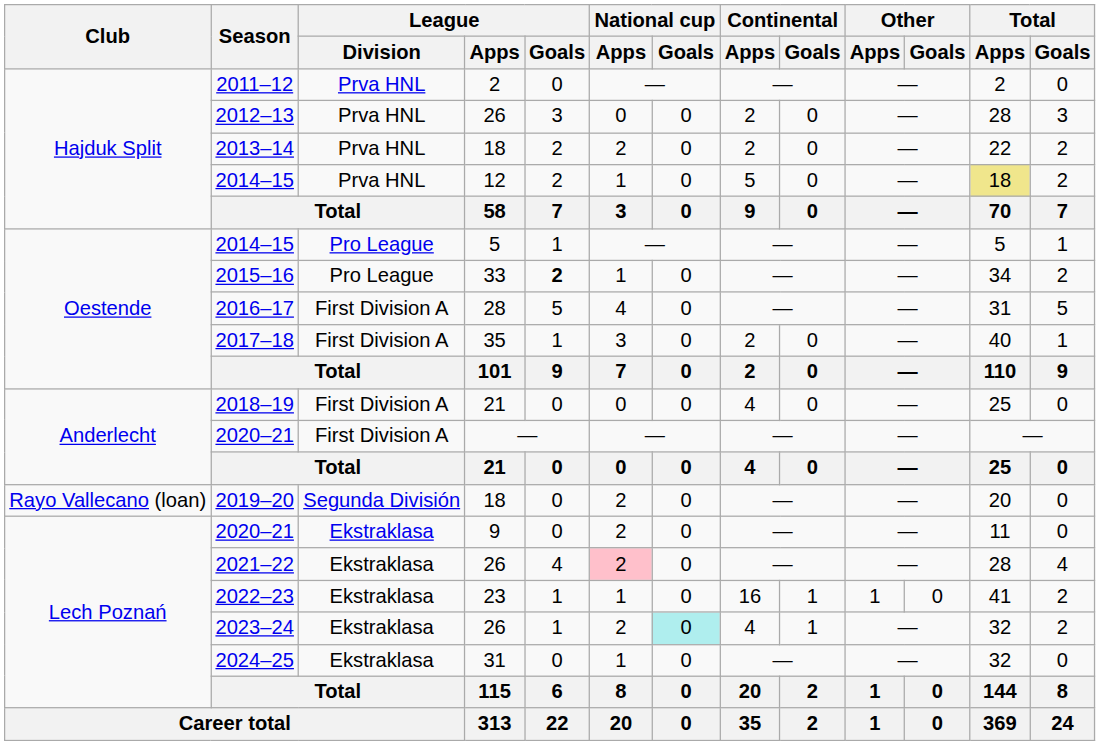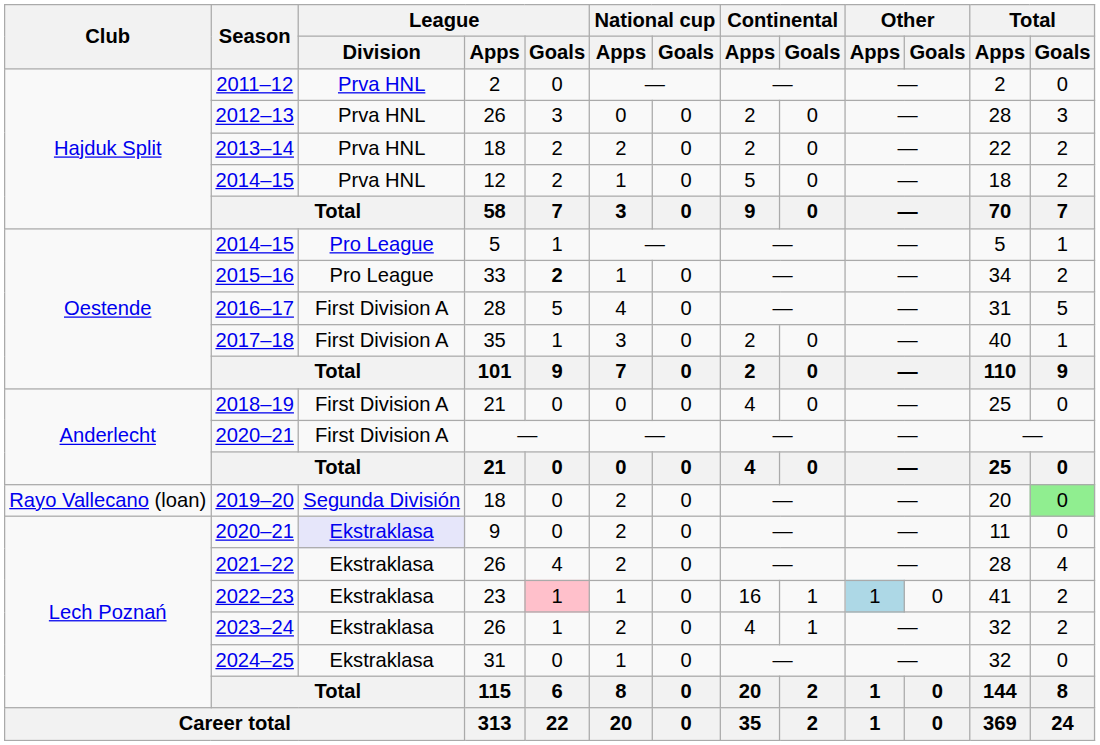(1000, 180) khaki background -> (1000, 180) no background
(1062, 500) no background -> (1062, 500) lightgreen background
(382, 532) no background -> (382, 532) lavender background
(621, 564) pink background -> (621, 564) no background
(557, 595) no background -> (557, 595) pink background
(875, 595) no background -> (875, 595) lightblue background
(686, 627) paleturquoise background -> (686, 627) no background
